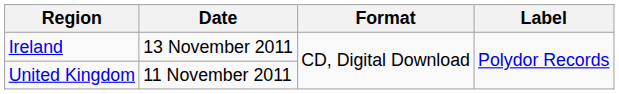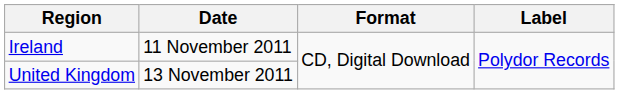(218, 46) 13 November 2011 -> (217, 46) 11 November 2011
(217, 74) 11 November 2011 -> (218, 74) 13 November 2011
